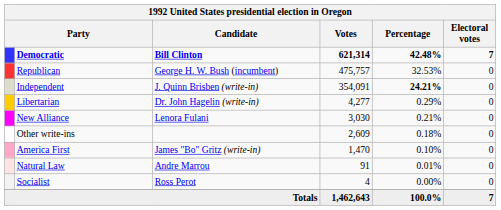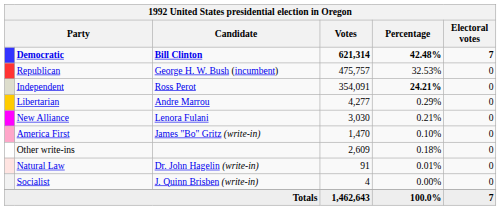(206, 87) J. Quinn Brisben (write-in) -> (175, 87) Ross Perot
(207, 102) Dr. John Hagelin (write-in) -> (182, 102) Andre Marrou
rows swapped: (46, 134) <-> (43, 150)
(182, 166) Andre Marrou -> (207, 166) Dr. John Hagelin (write-in)
(175, 181) Ross Perot -> (206, 181) J. Quinn Brisben (write-in)
